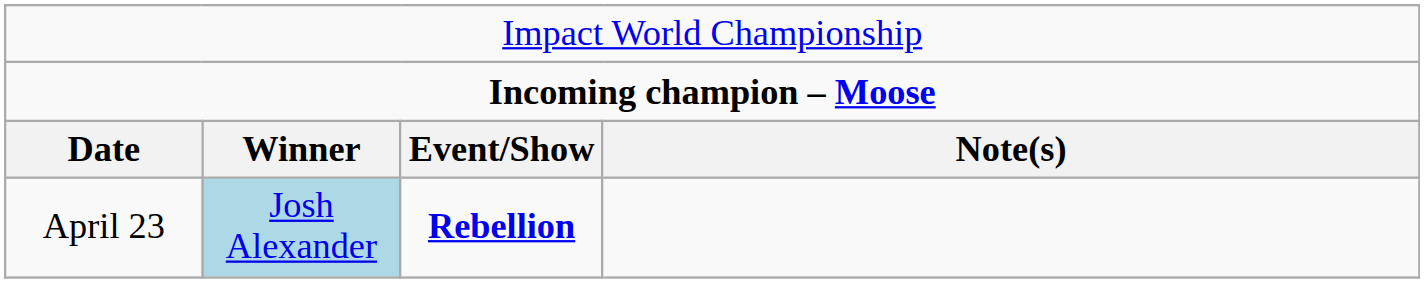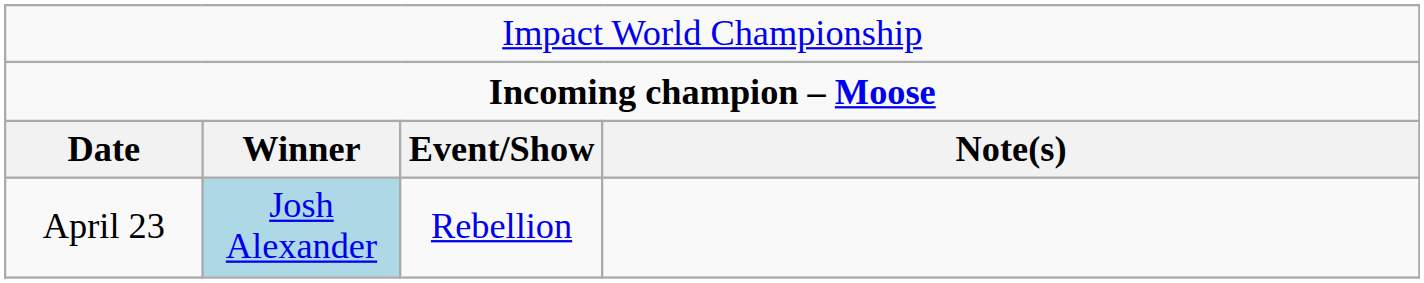(502, 226) bold -> (502, 226) normal
